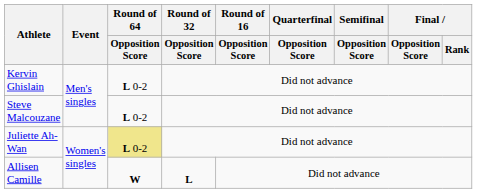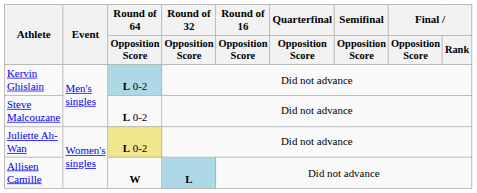(135, 87) no background -> (135, 87) lightblue background
(189, 179) no background -> (189, 179) lightblue background
